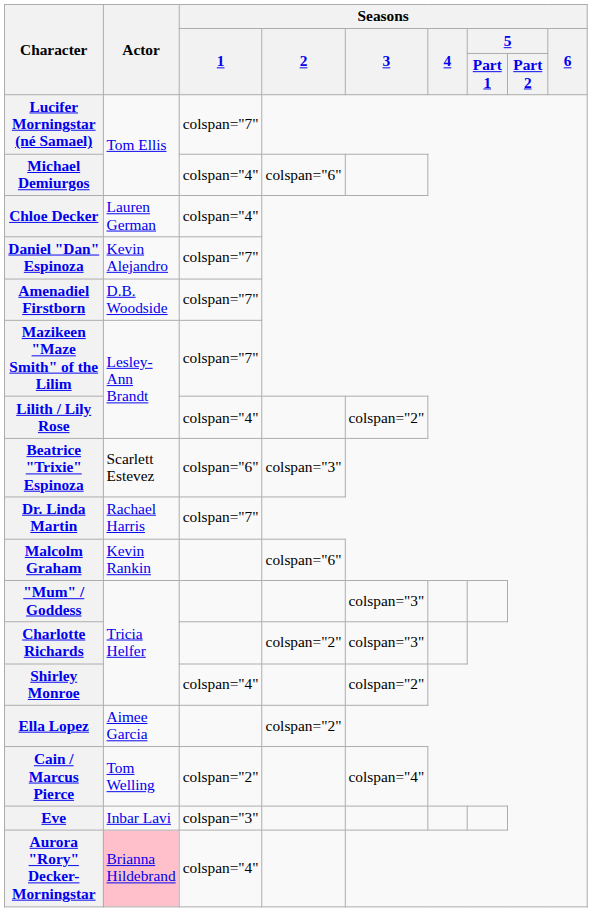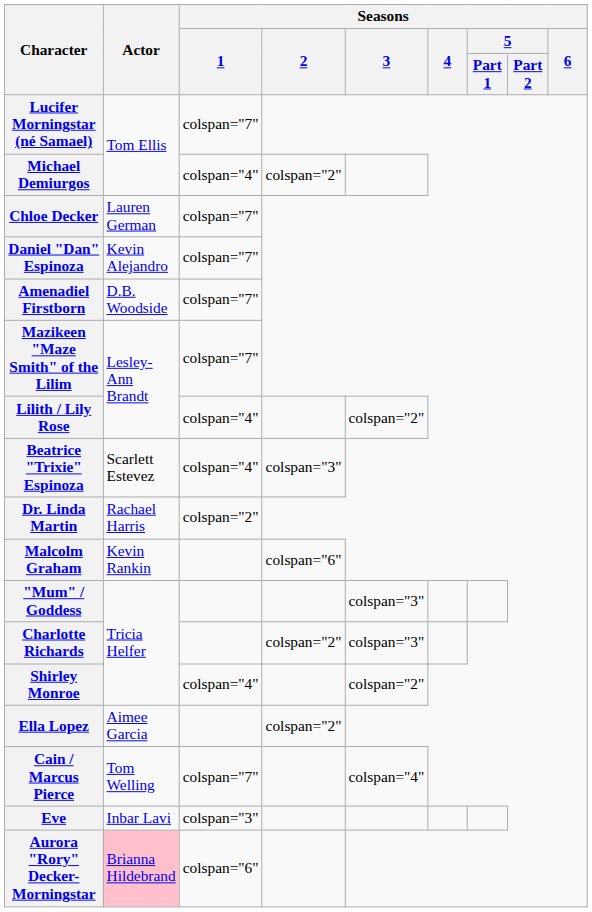(304, 174) colspan="6" -> (304, 174) colspan="2"
(221, 216) colspan="4" -> (221, 216) colspan="7"
(221, 467) colspan="6" -> (221, 467) colspan="4"
(221, 517) colspan="7" -> (221, 517) colspan="2"
(221, 776) colspan="2" -> (221, 776) colspan="7"
(221, 868) colspan="4" -> (221, 868) colspan="6"
